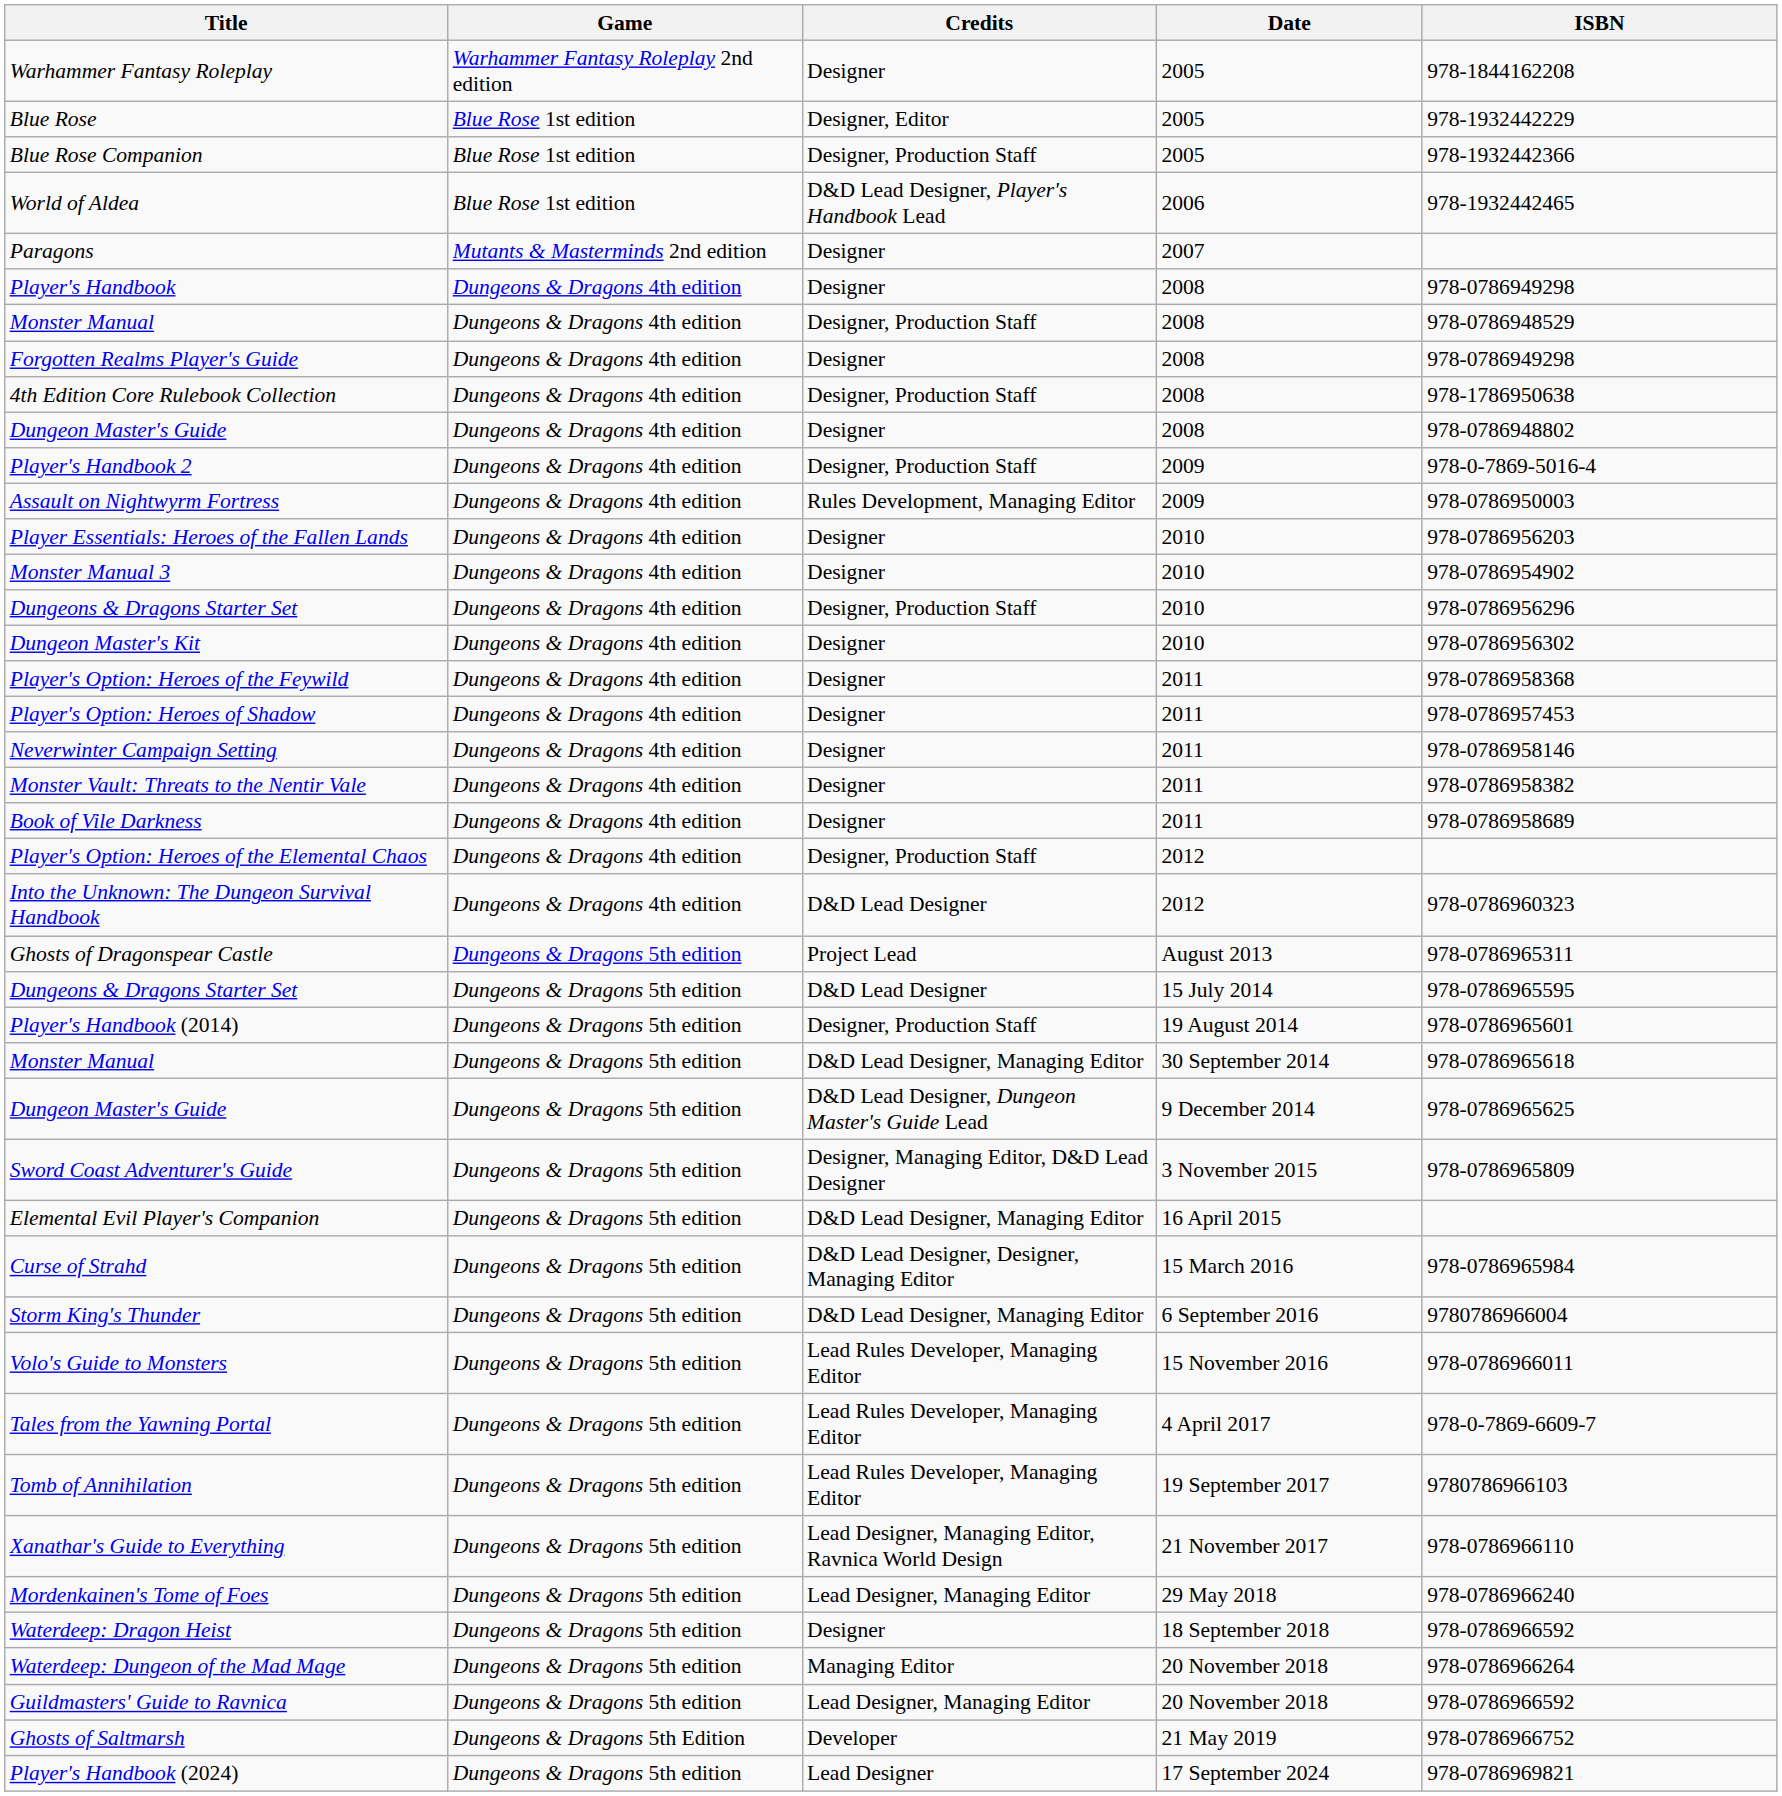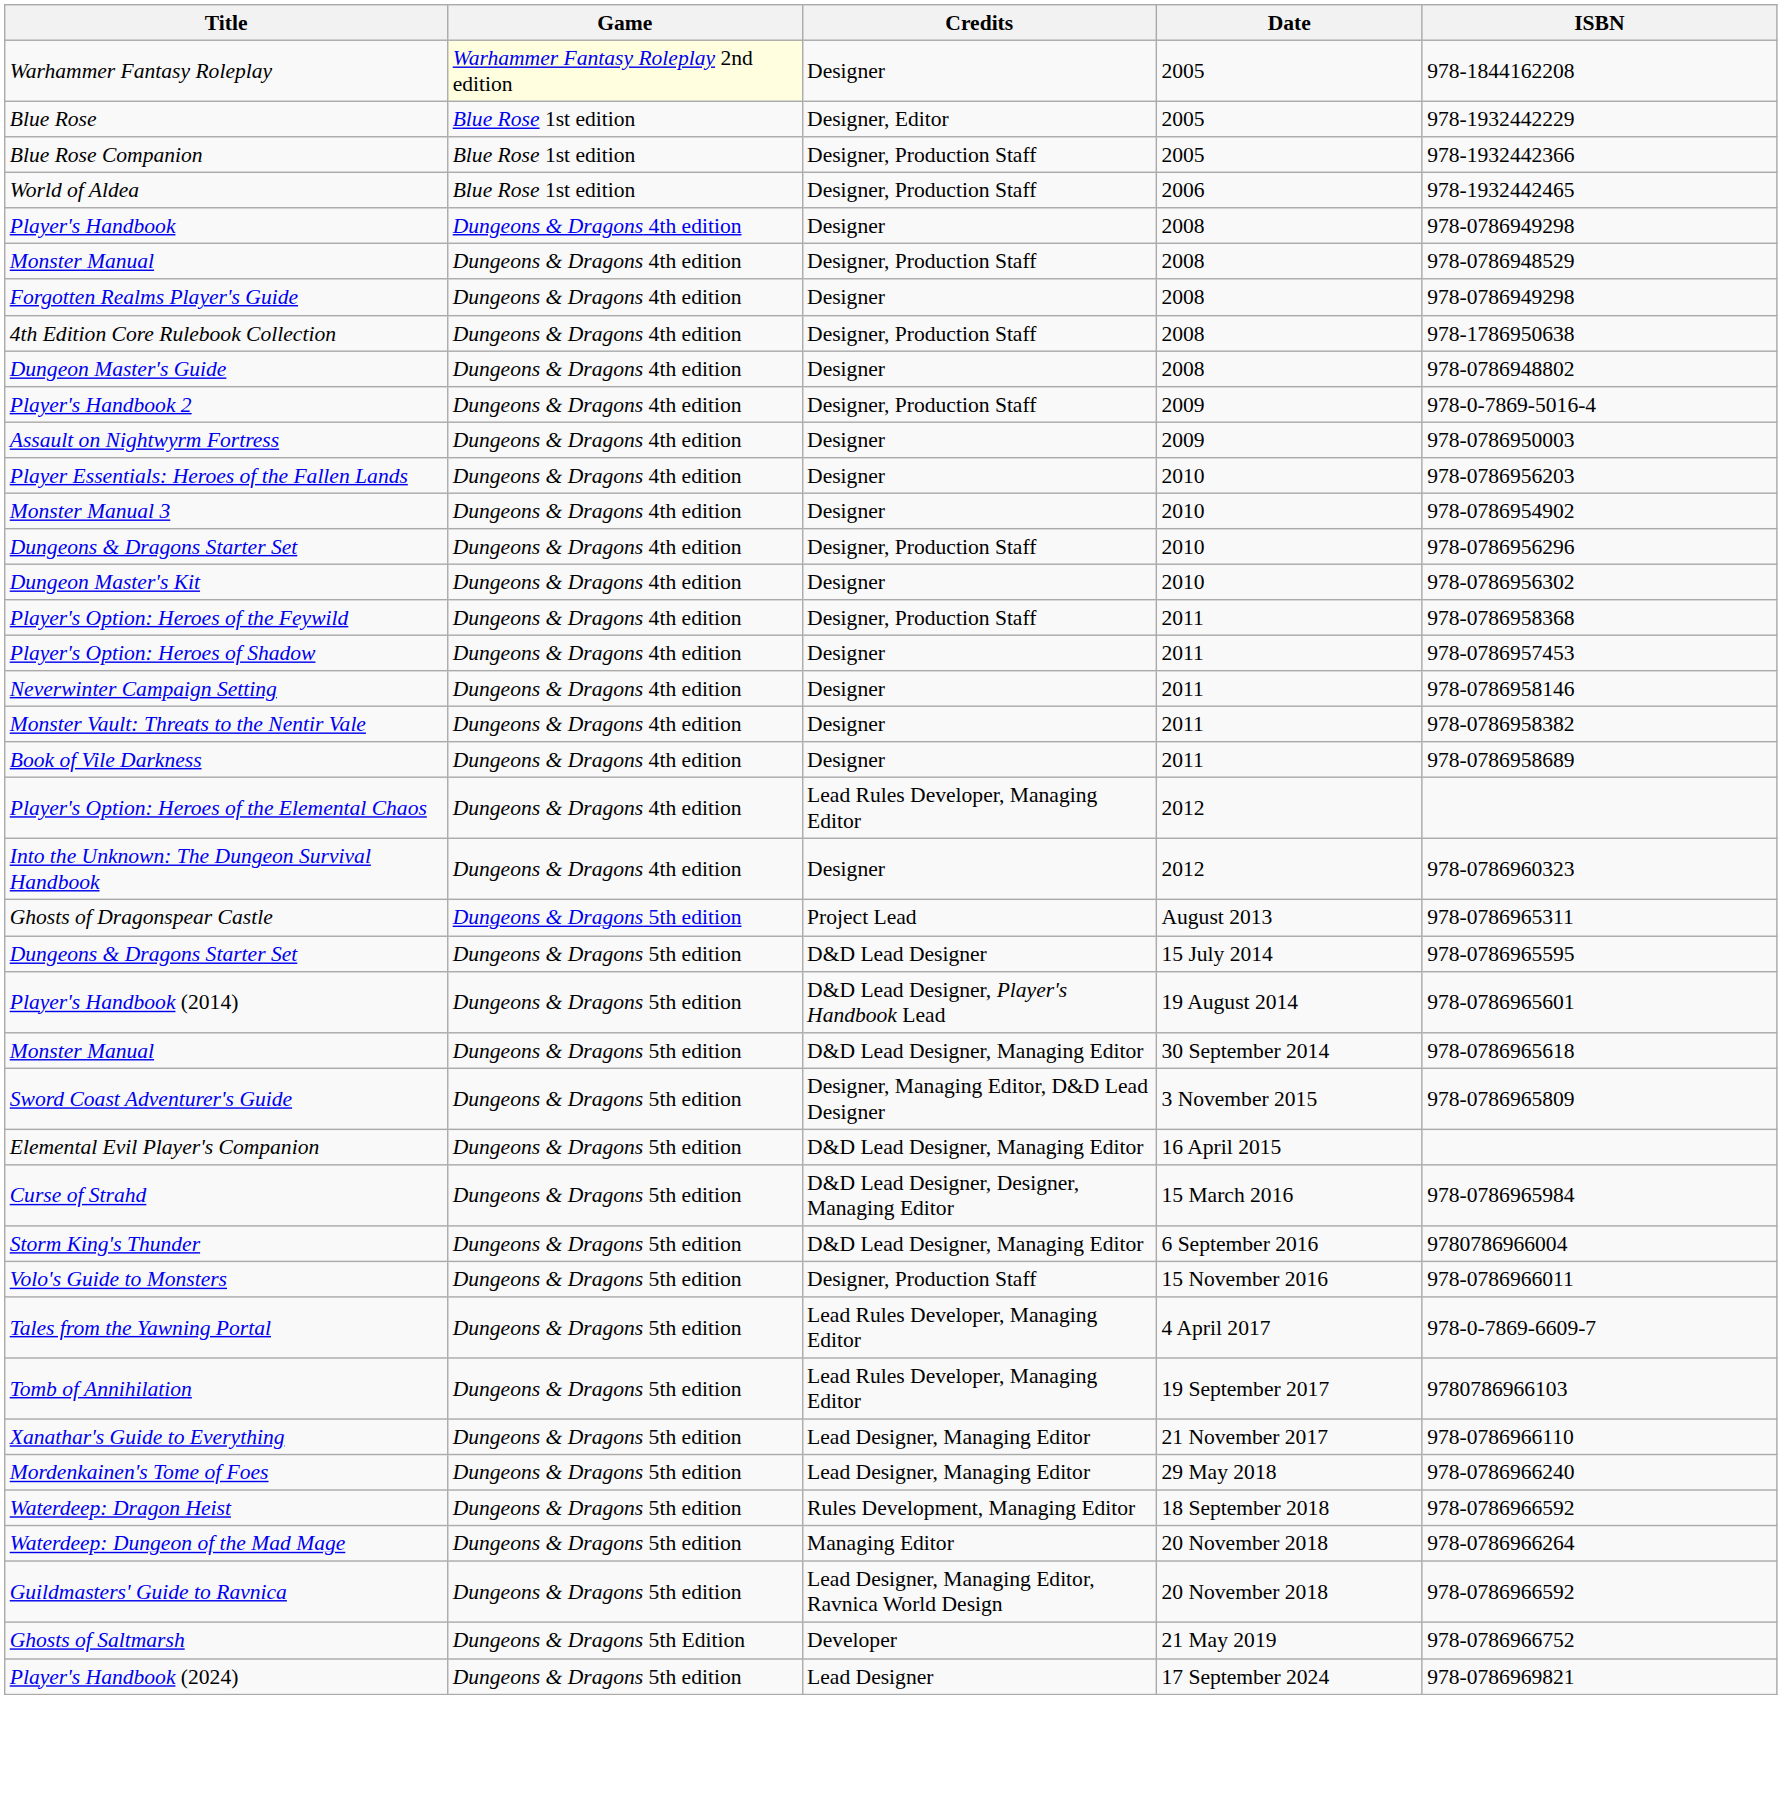(603, 70) no background -> (603, 70) lightyellow background
(937, 203) D&D Lead Designer, Player's Handbook Lead -> (922, 190) Designer, Production Staff
- row: (52, 251)
(971, 500) Rules Development, Managing Editor -> (846, 439) Designer
(846, 678) Designer -> (922, 617) Designer, Production Staff
(922, 856) Designer, Production Staff -> (952, 808) Lead Rules Developer, Managing Editor
(897, 904) D&D Lead Designer -> (846, 869) Designer
(922, 1024) Designer, Production Staff -> (937, 1001) D&D Lead Designer, Player's Handbook Lead
- row: (118, 1108)
(952, 1363) Lead Rules Developer, Managing Editor -> (922, 1279) Designer, Production Staff
(951, 1546) Lead Designer, Managing Editor, Ravnica World Design -> (949, 1436) Lead Designer, Managing Editor
(846, 1630) Designer -> (971, 1508) Rules Development, Managing Editor
(949, 1701) Lead Designer, Managing Editor -> (951, 1592) Lead Designer, Managing Editor, Ravnica World Design
